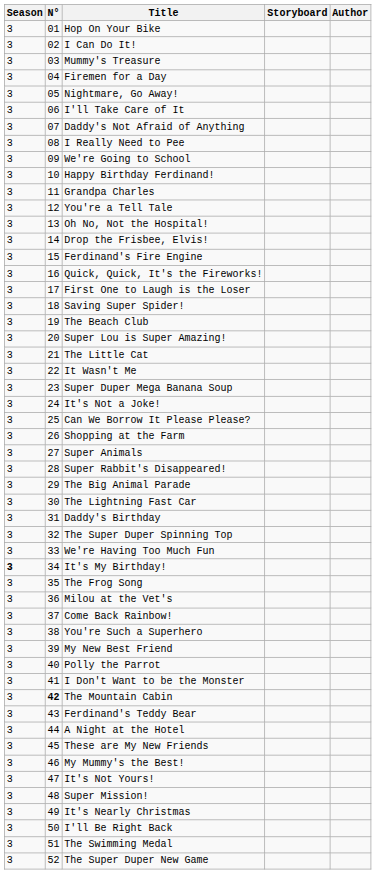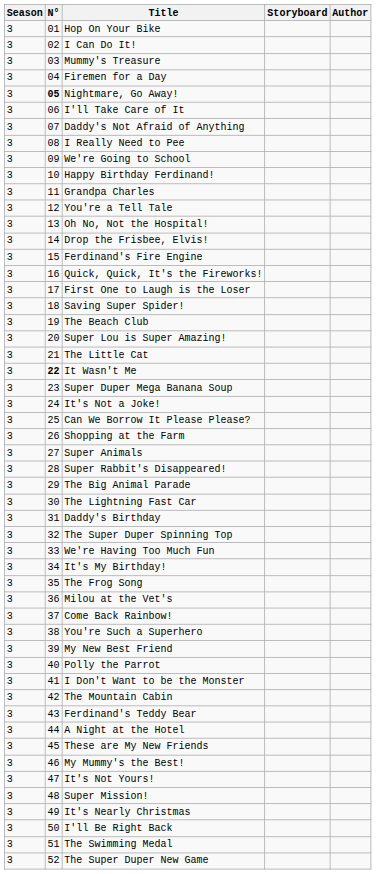(54, 94) normal -> (54, 94) bold
(54, 371) normal -> (54, 371) bold
(10, 567) bold -> (10, 567) normal
(54, 698) bold -> (54, 698) normal
